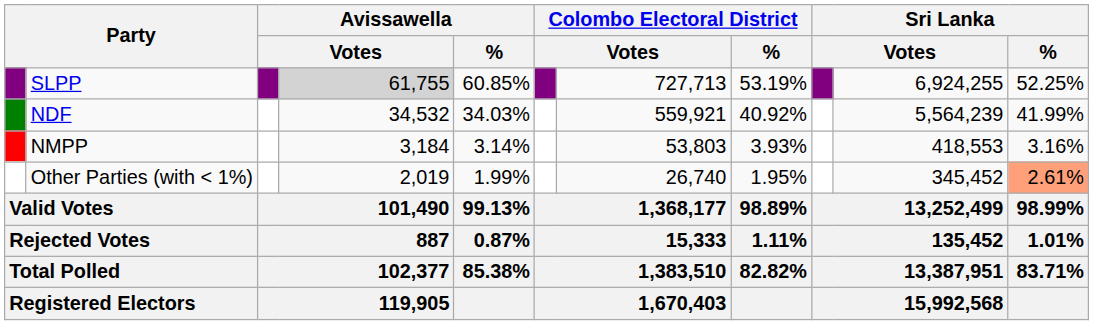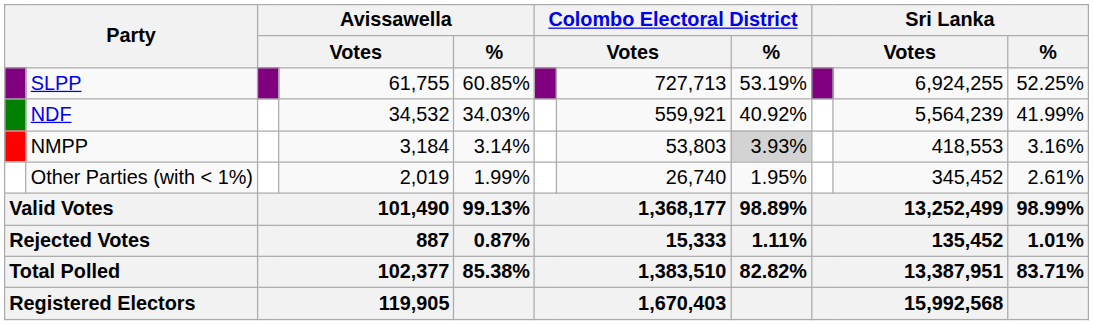(419, 83) lightgrey background -> (419, 83) no background
(779, 146) no background -> (779, 146) lightgrey background
(1056, 177) lightsalmon background -> (1056, 177) no background
